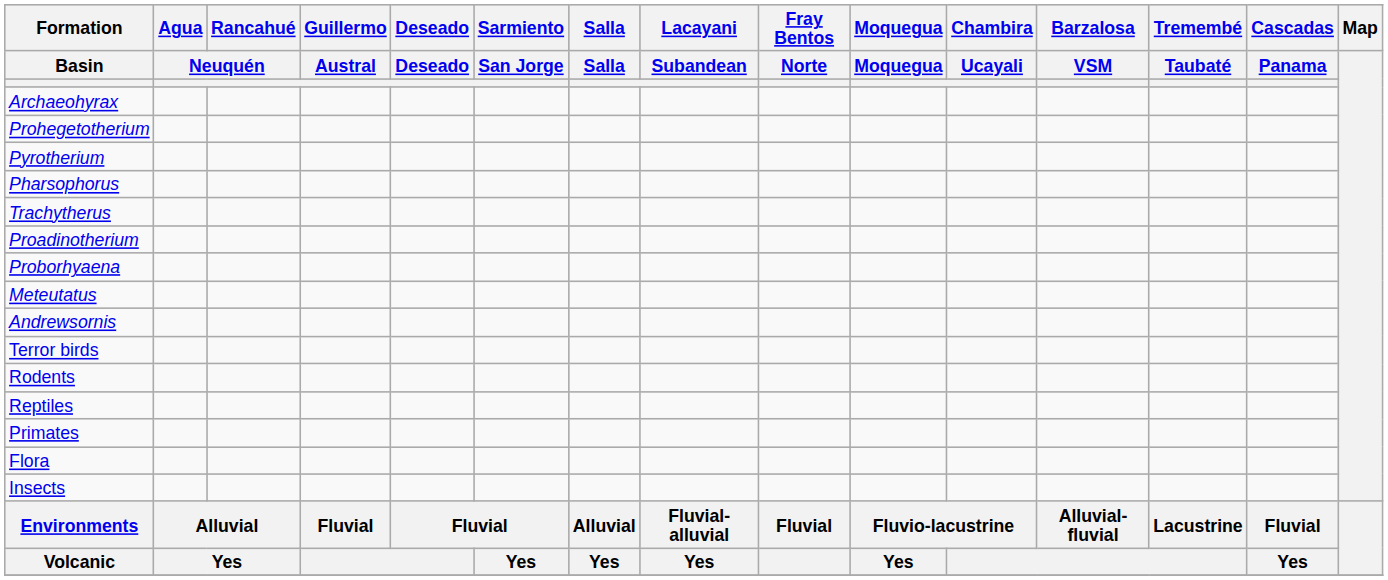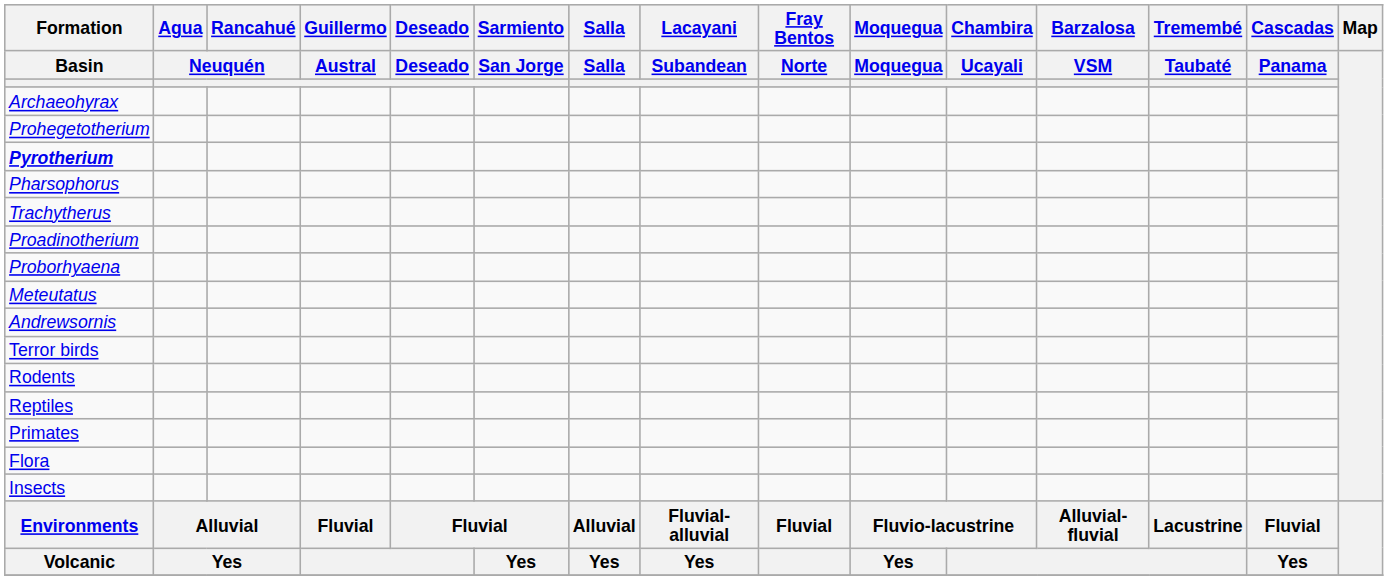(57, 157) normal -> (61, 157) bold
